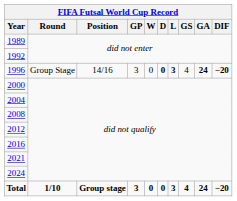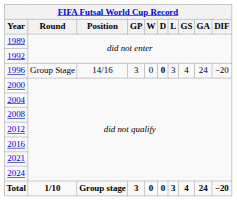(173, 71) bold -> (173, 71) normal
(203, 71) bold -> (203, 71) normal
(222, 71) bold -> (222, 71) normal
